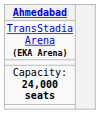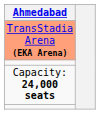(40, 40) no background -> (40, 40) lightsalmon background
